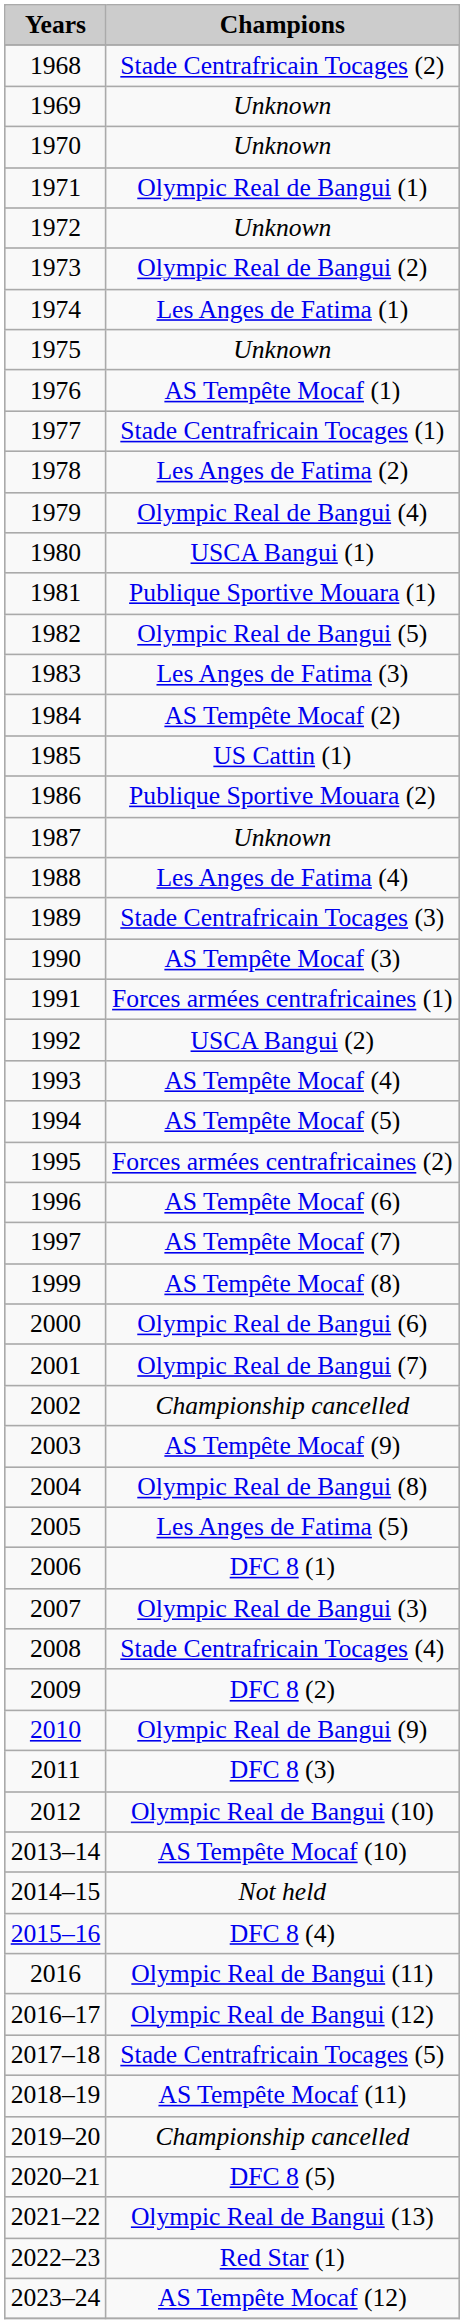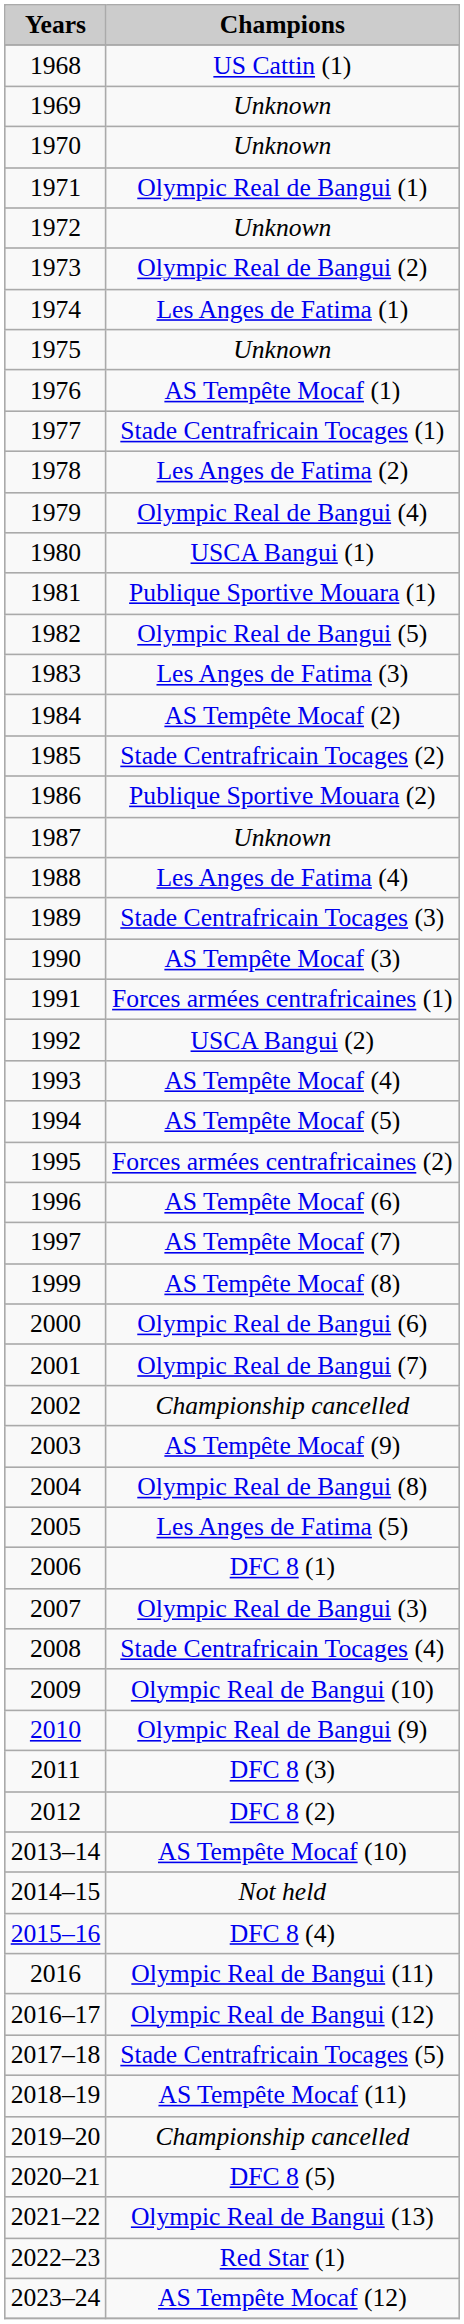(282, 65) Stade Centrafricain Tocages (2) -> (282, 65) US Cattin (1)
(282, 755) US Cattin (1) -> (282, 755) Stade Centrafricain Tocages (2)
(282, 1689) DFC 8 (2) -> (282, 1689) Olympic Real de Bangui (10)
(282, 1811) Olympic Real de Bangui (10) -> (282, 1811) DFC 8 (2)
